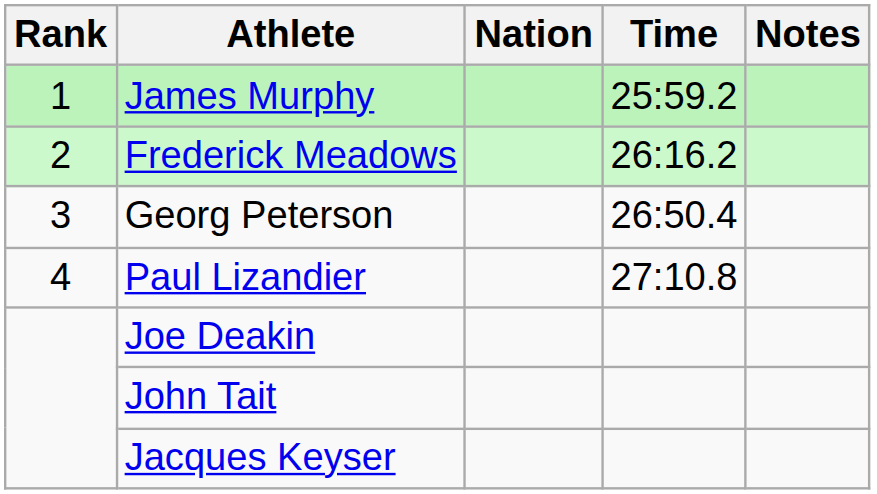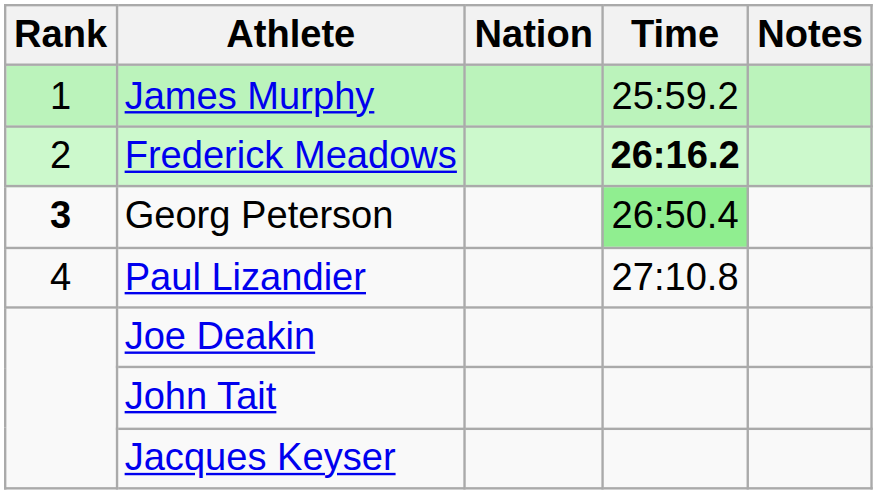(674, 155) normal -> (675, 155) bold
(61, 215) normal -> (61, 215) bold
(674, 215) no background -> (675, 215) lightgreen background
